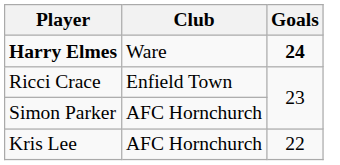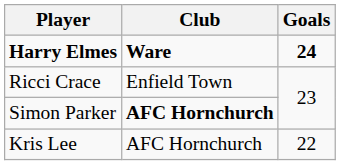(146, 50) normal -> (149, 50) bold
(194, 112) normal -> (200, 112) bold
